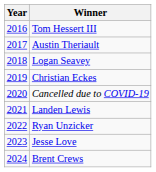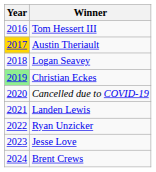(17, 45) no background -> (17, 45) gold background
(17, 77) no background -> (17, 77) lightgreen background
